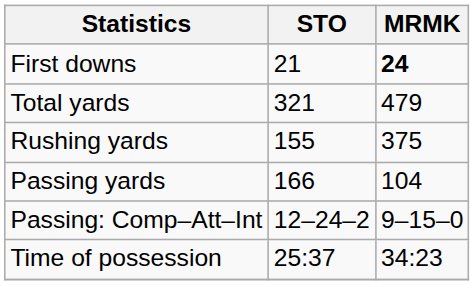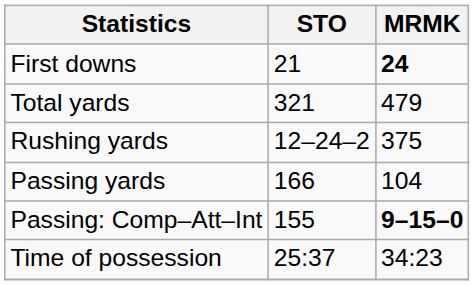(294, 141) 155 -> (322, 141) 12–24–2
(322, 220) 12–24–2 -> (294, 220) 155
(422, 220) normal -> (422, 220) bold
